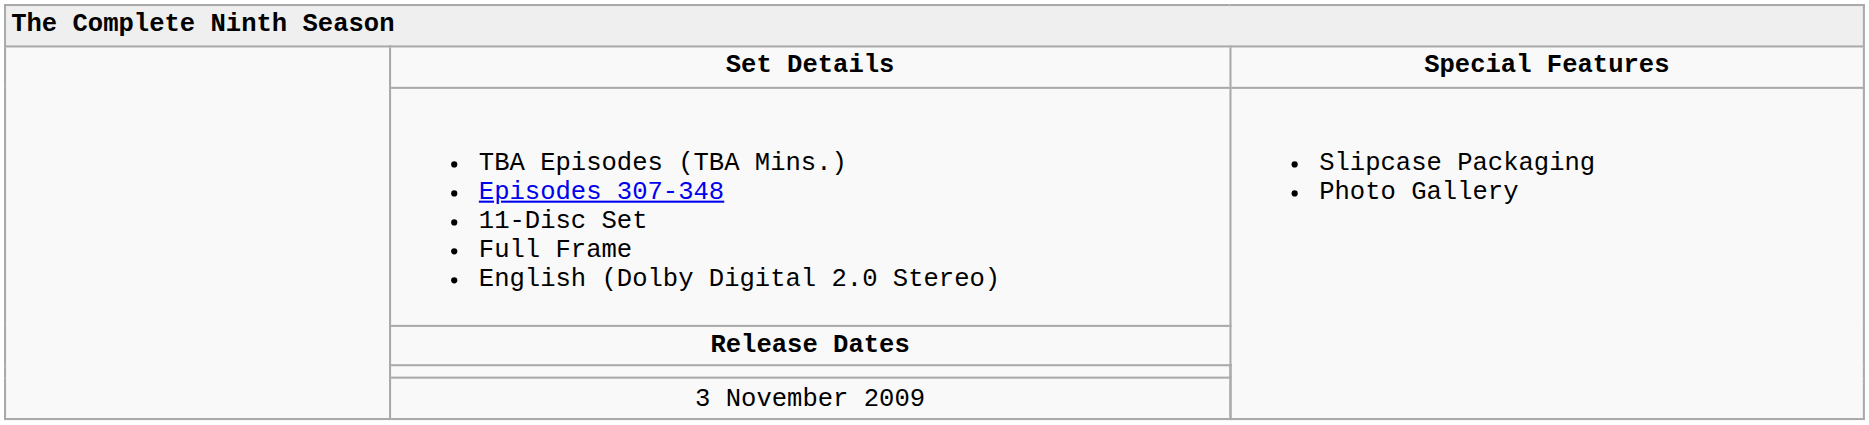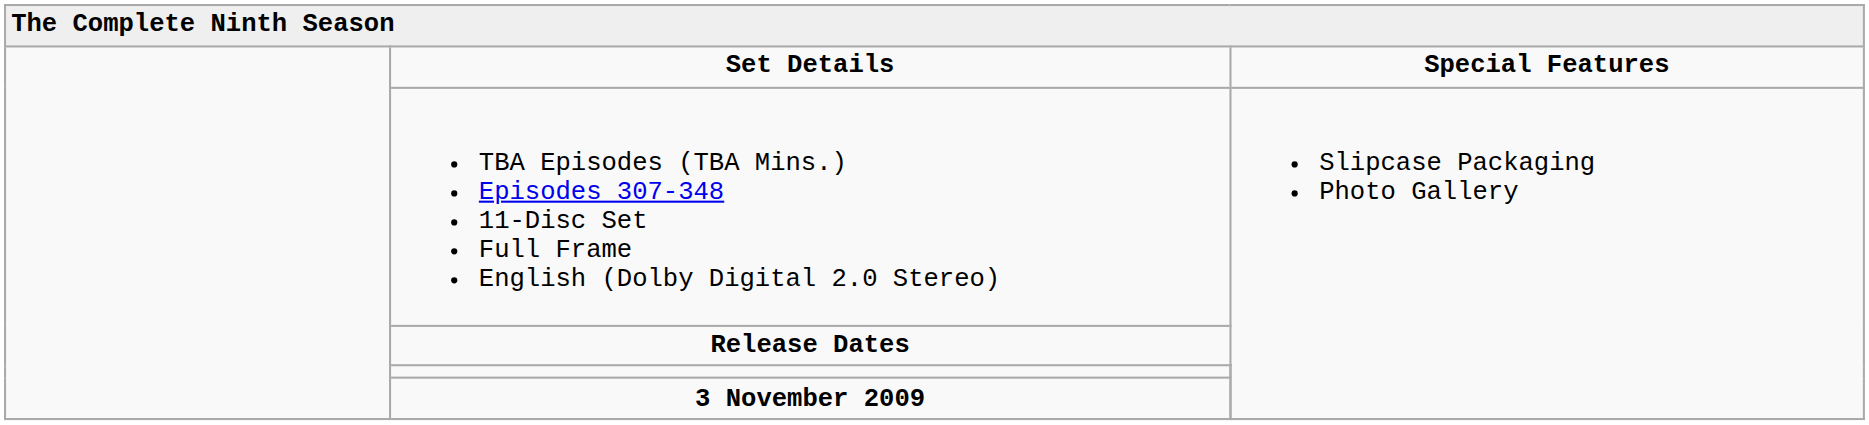(810, 399) normal -> (810, 399) bold
